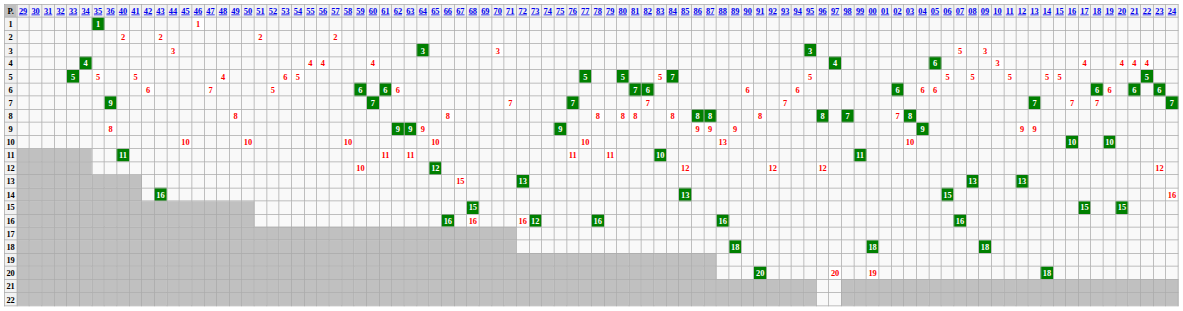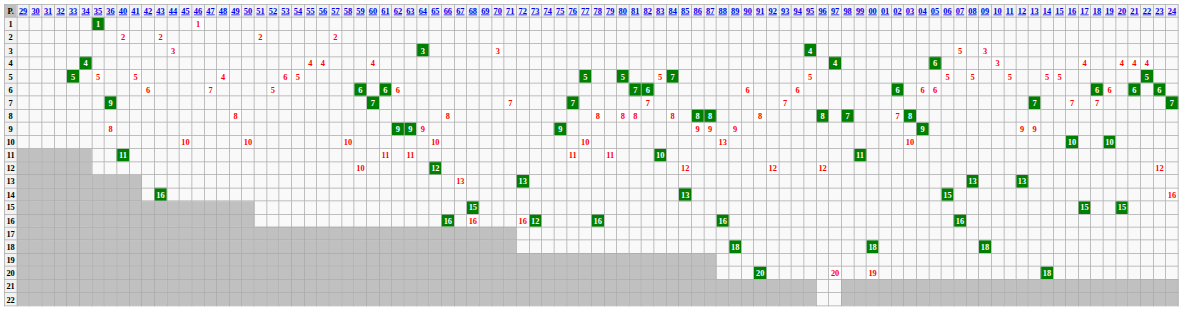(810, 50) 3 -> (810, 50) 4
(460, 181) 15 -> (460, 181) 13
